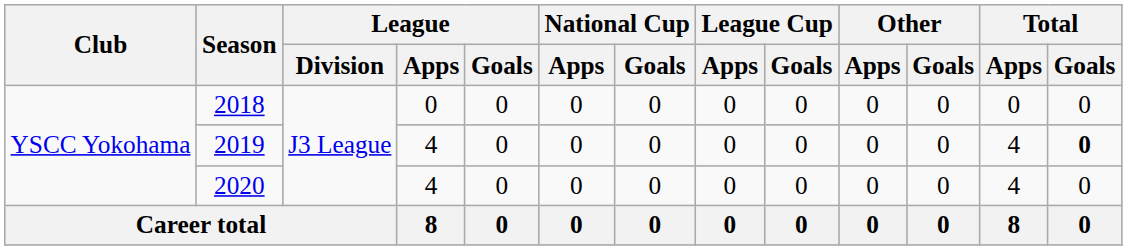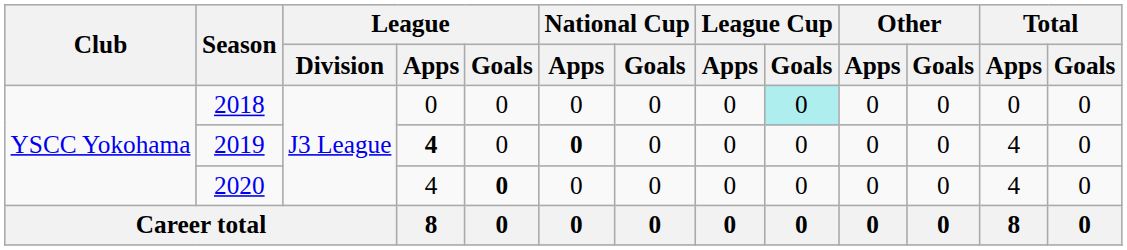(801, 104) no background -> (801, 104) paleturquoise background
(431, 144) normal -> (431, 144) bold
(576, 144) normal -> (576, 144) bold
(1085, 144) bold -> (1085, 144) normal
(502, 184) normal -> (502, 184) bold
